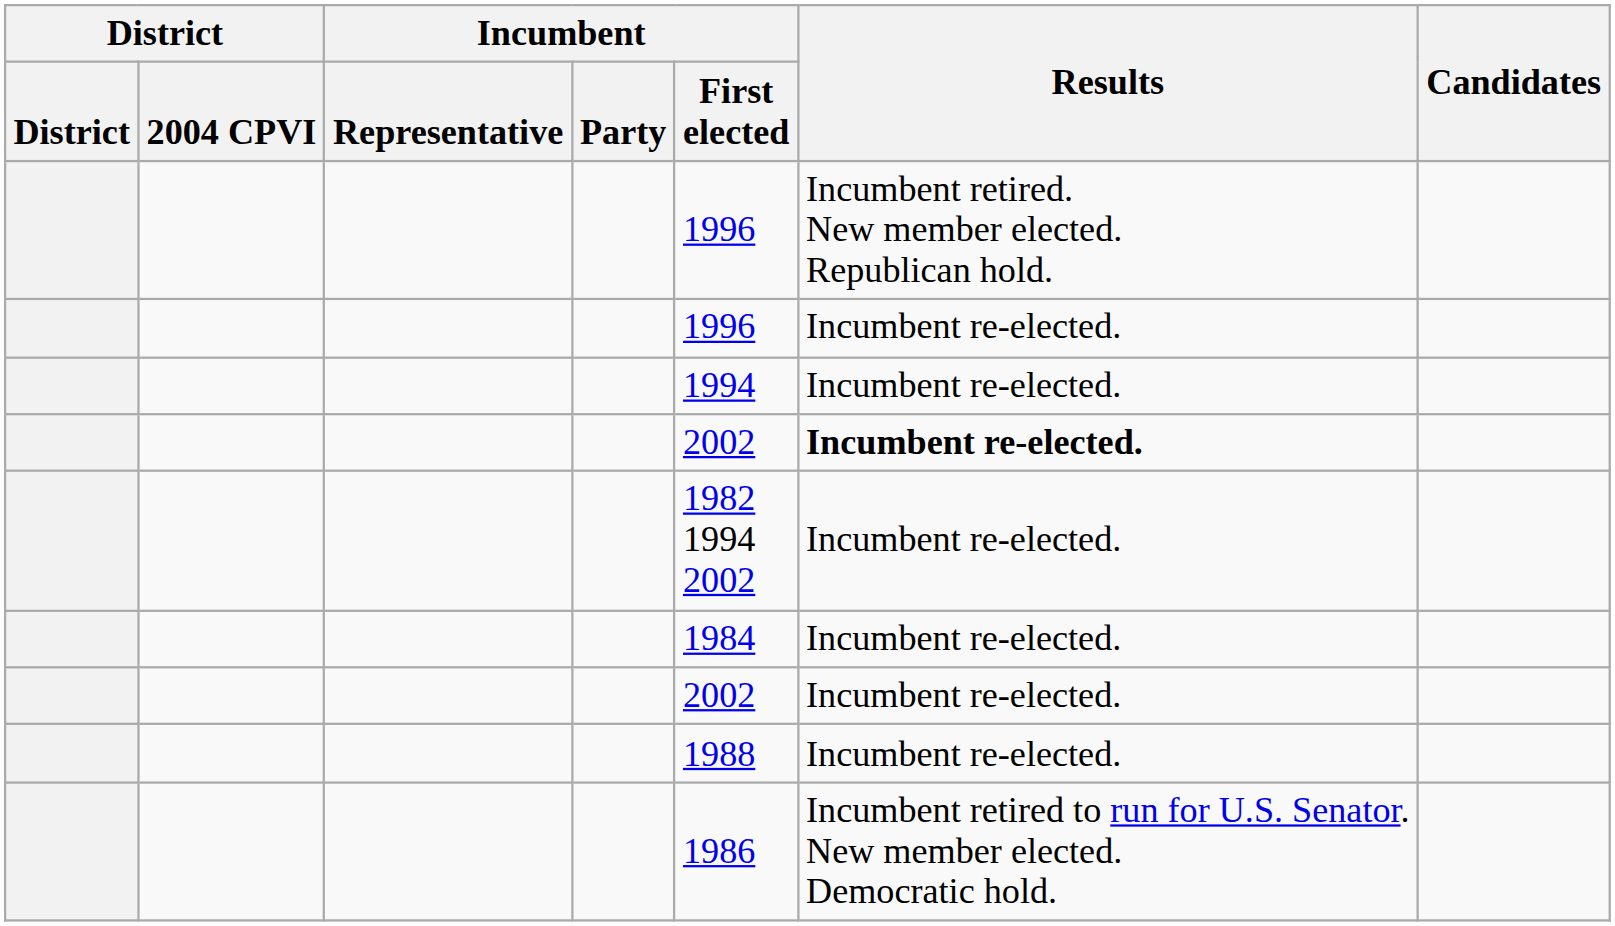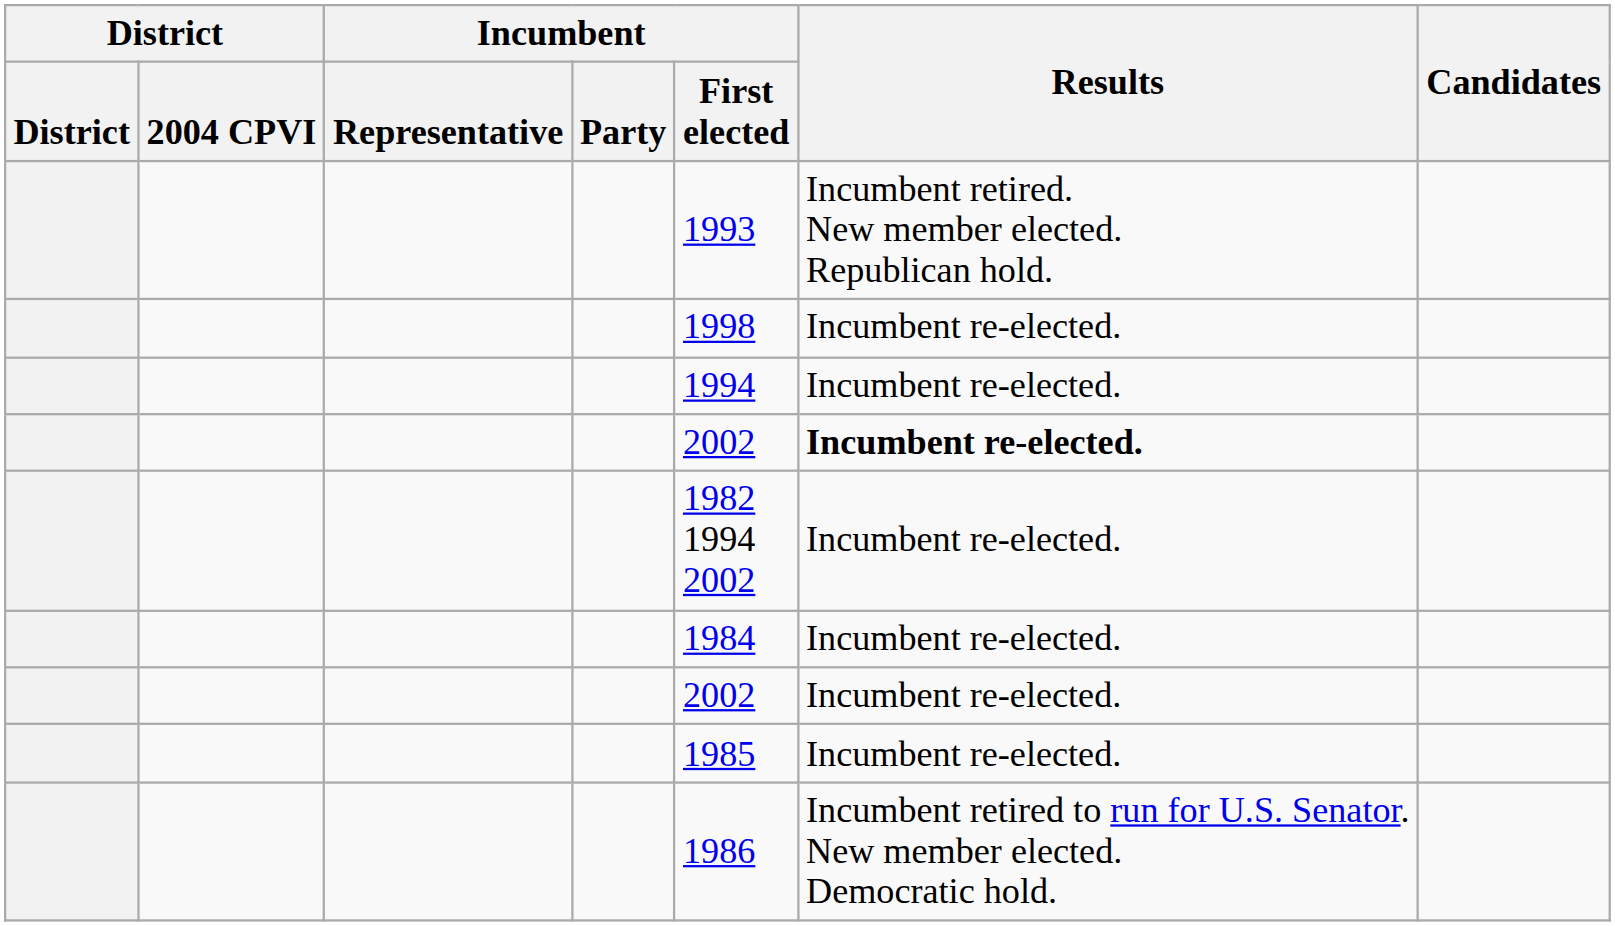(719, 229) 1996 -> (719, 229) 1993
(719, 327) 1996 -> (719, 327) 1998
(719, 752) 1988 -> (719, 752) 1985
